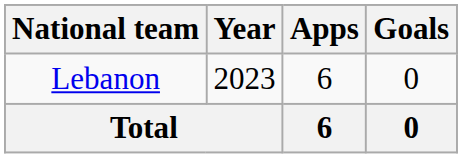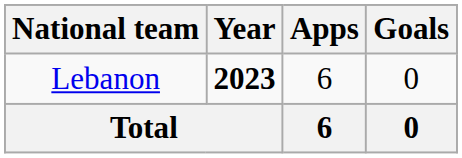(245, 78) normal -> (245, 78) bold
